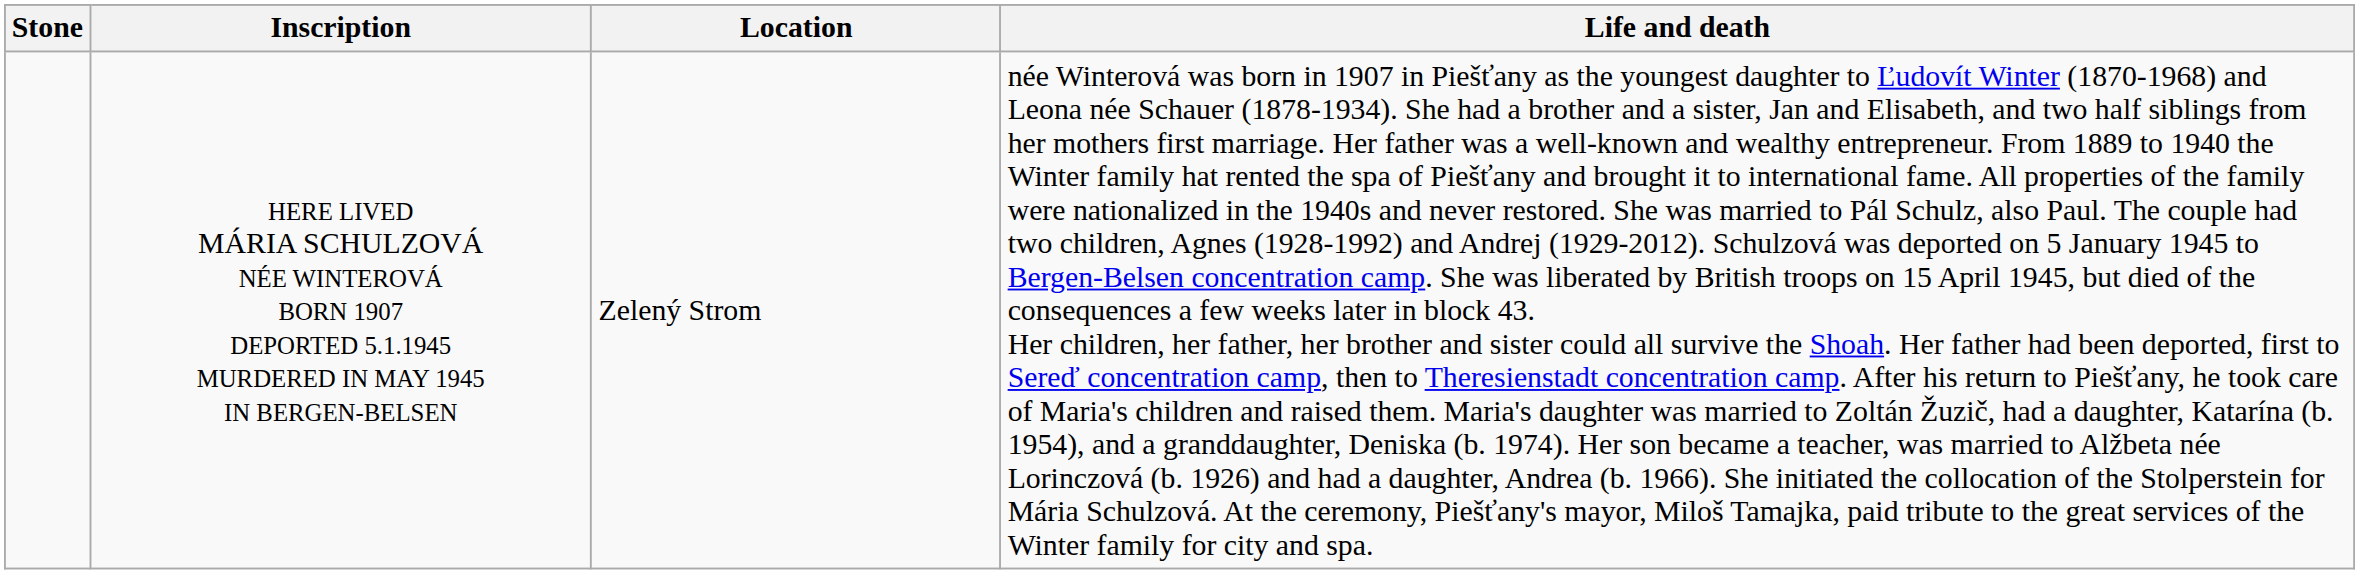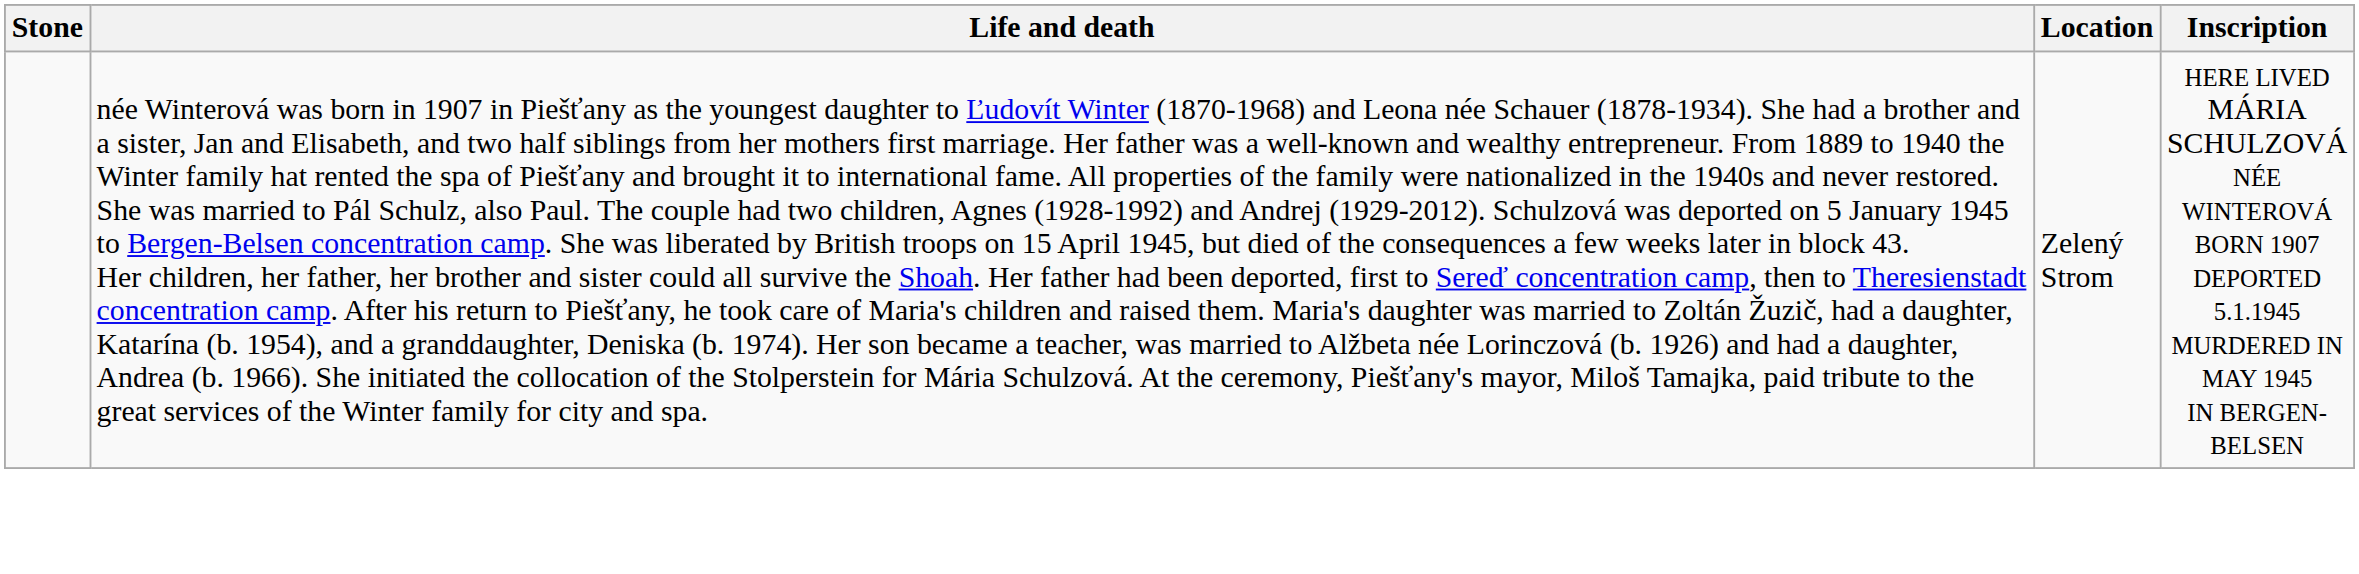columns swapped: (341, 28) <-> (1677, 28)
